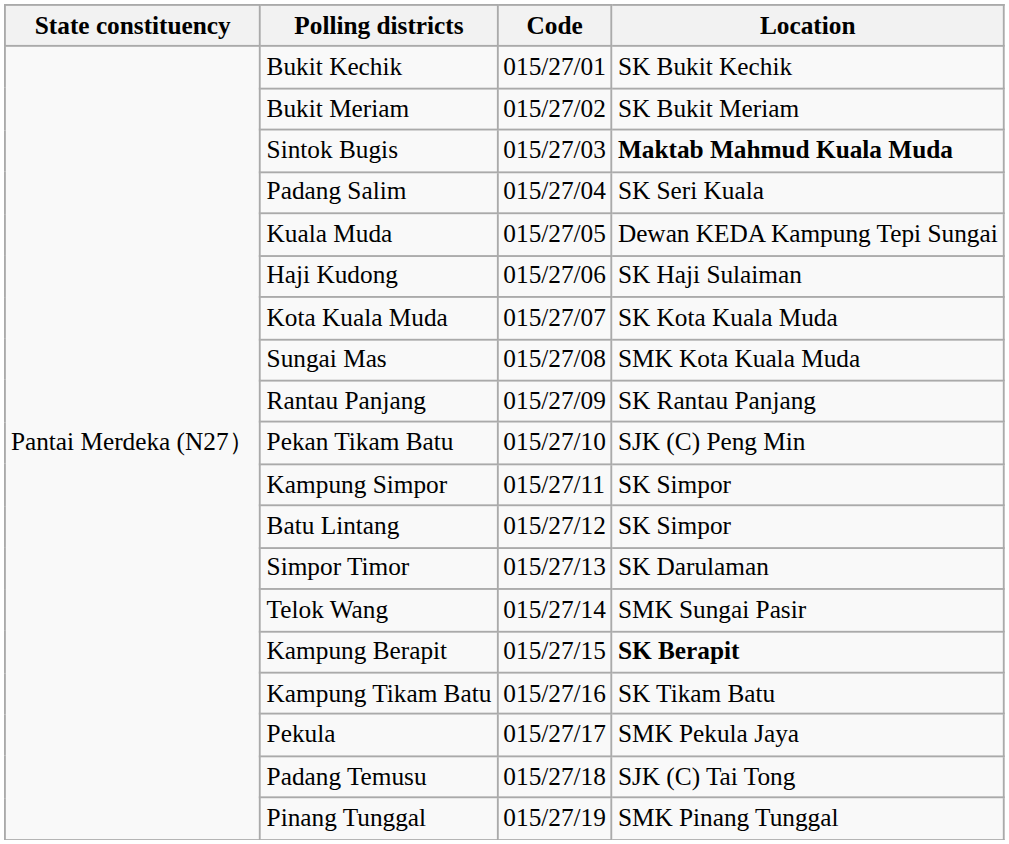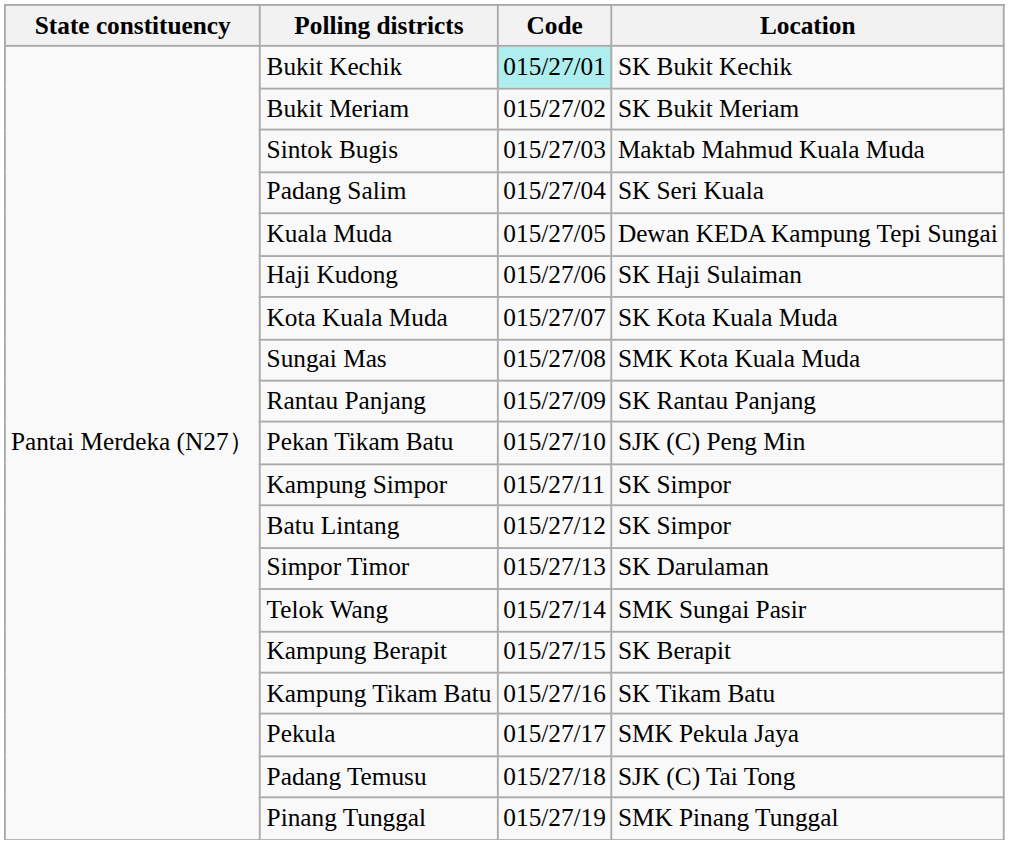(555, 66) no background -> (555, 66) paleturquoise background
(785, 150) bold -> (771, 150) normal
(679, 650) bold -> (674, 650) normal
